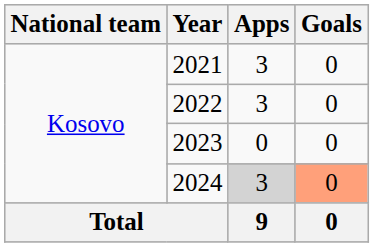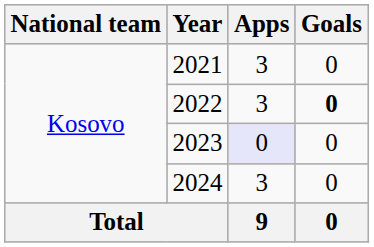(331, 103) normal -> (331, 103) bold
(262, 143) no background -> (262, 143) lavender background
(262, 182) lightgrey background -> (262, 182) no background
(331, 182) lightsalmon background -> (331, 182) no background
